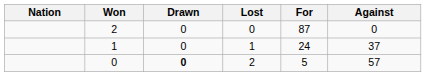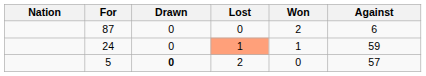columns swapped: (114, 12) <-> (304, 12)
(374, 29) 0 -> (374, 29) 6
(252, 46) no background -> (240, 46) lightsalmon background
(374, 46) 37 -> (374, 46) 59
